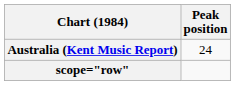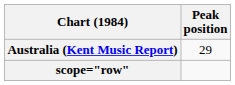(206, 49) 24 -> (206, 49) 29
